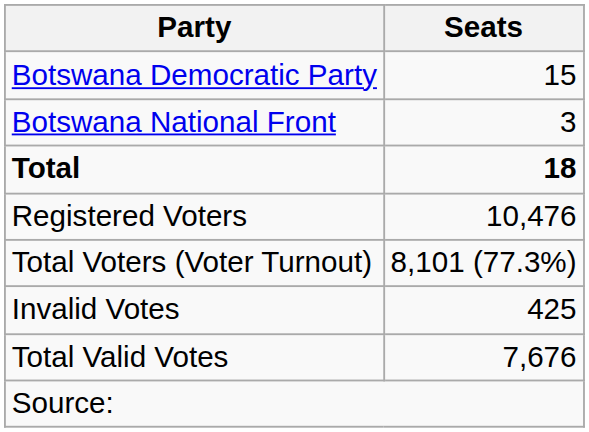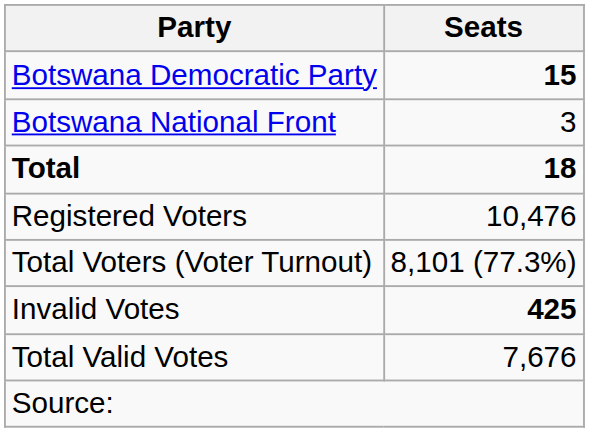(560, 74) normal -> (560, 74) bold
(552, 309) normal -> (552, 309) bold
